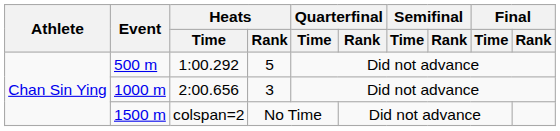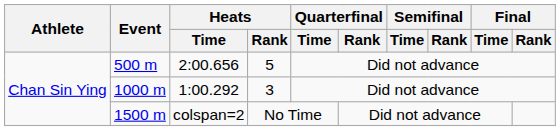(209, 65) 1:00.292 -> (209, 65) 2:00.656
(209, 90) 2:00.656 -> (209, 90) 1:00.292
